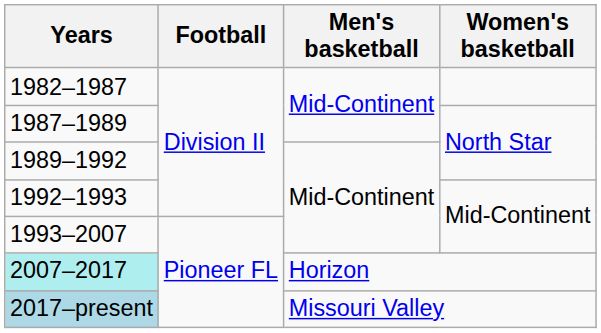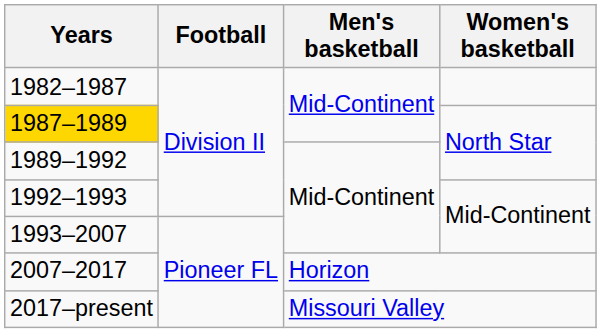(69, 123) no background -> (69, 123) gold background
(69, 271) paleturquoise background -> (69, 271) no background
(82, 308) lightblue background -> (82, 308) no background
